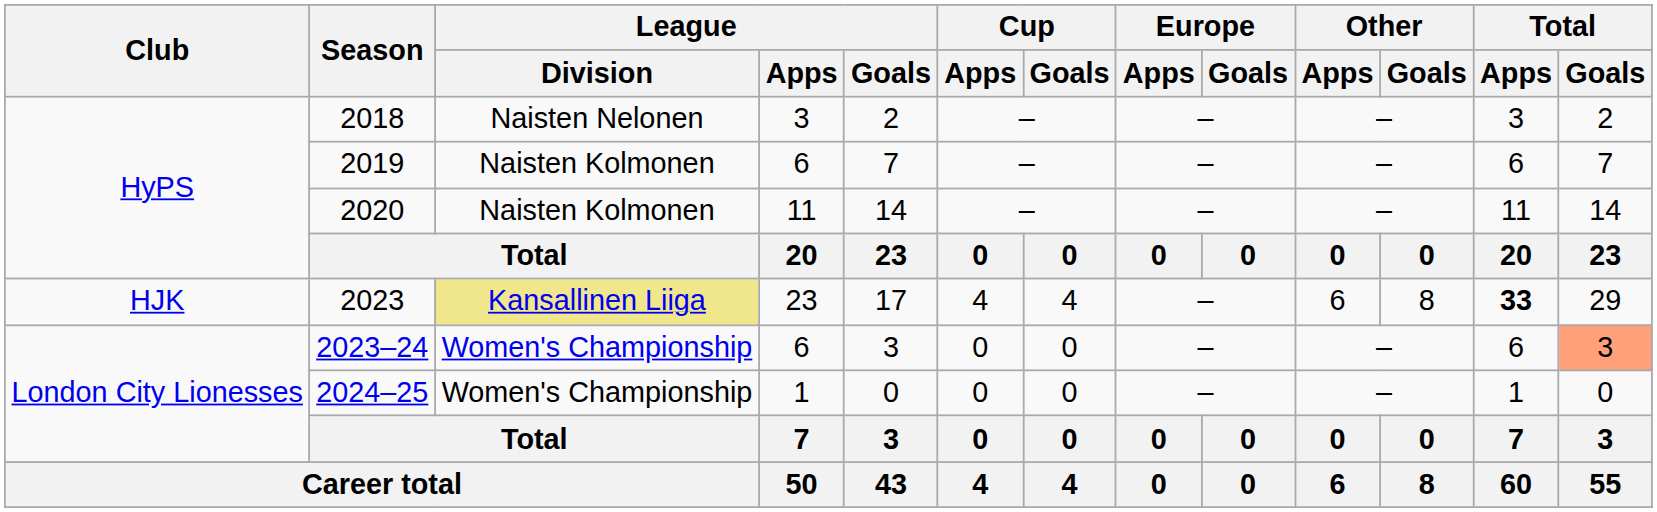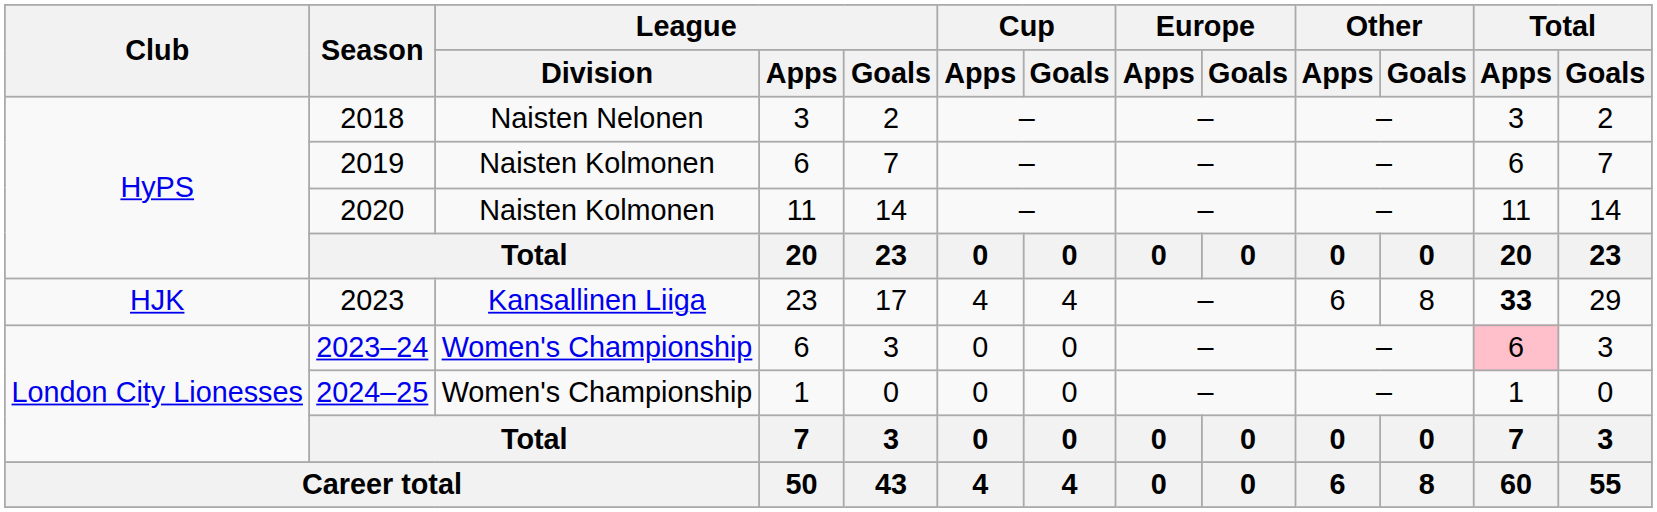(597, 301) khaki background -> (597, 301) no background
(1516, 347) no background -> (1516, 347) pink background
(1605, 347) lightsalmon background -> (1605, 347) no background
